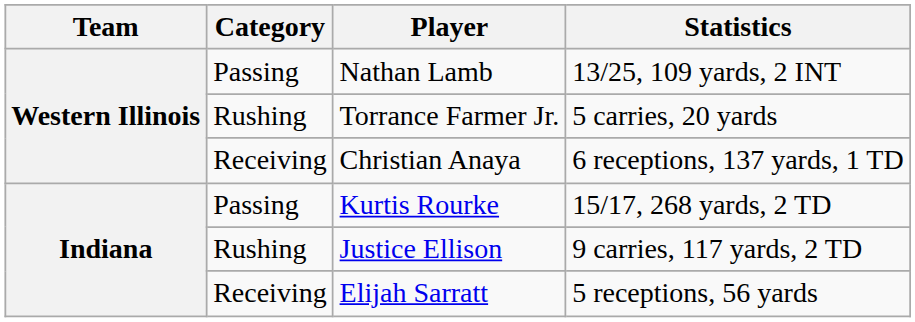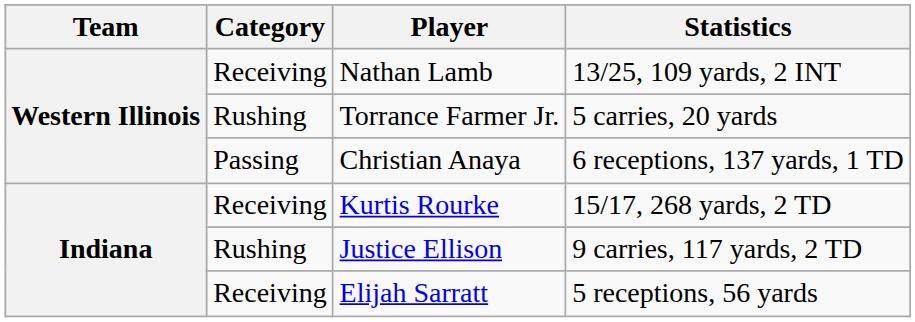(256, 71) Passing -> (270, 71) Receiving
(270, 159) Receiving -> (256, 159) Passing
(256, 204) Passing -> (270, 204) Receiving
